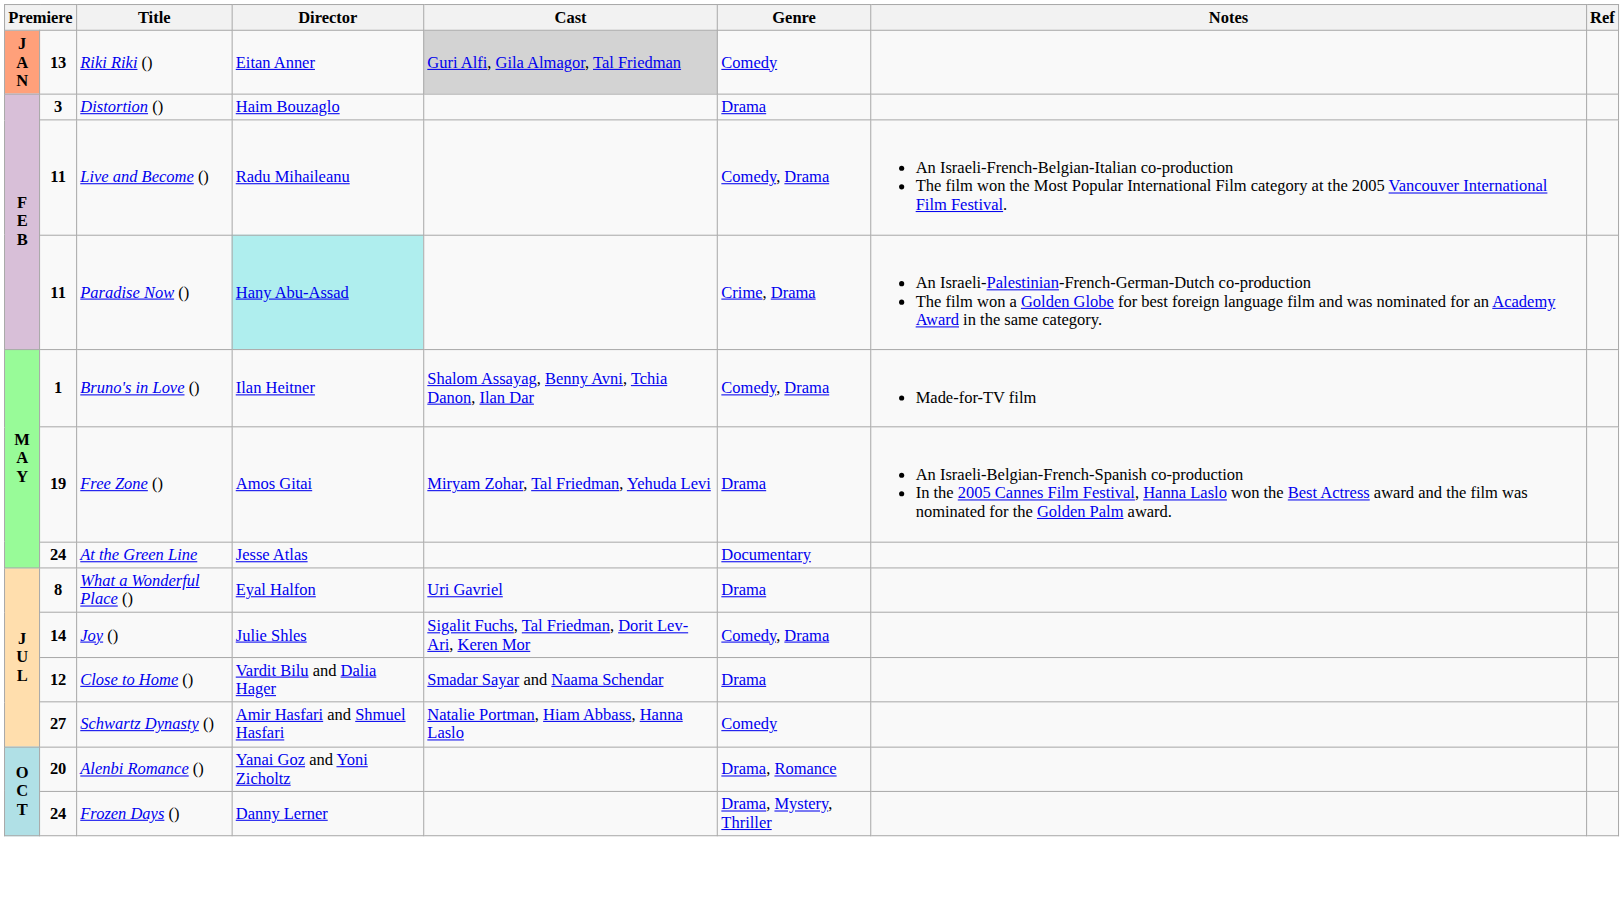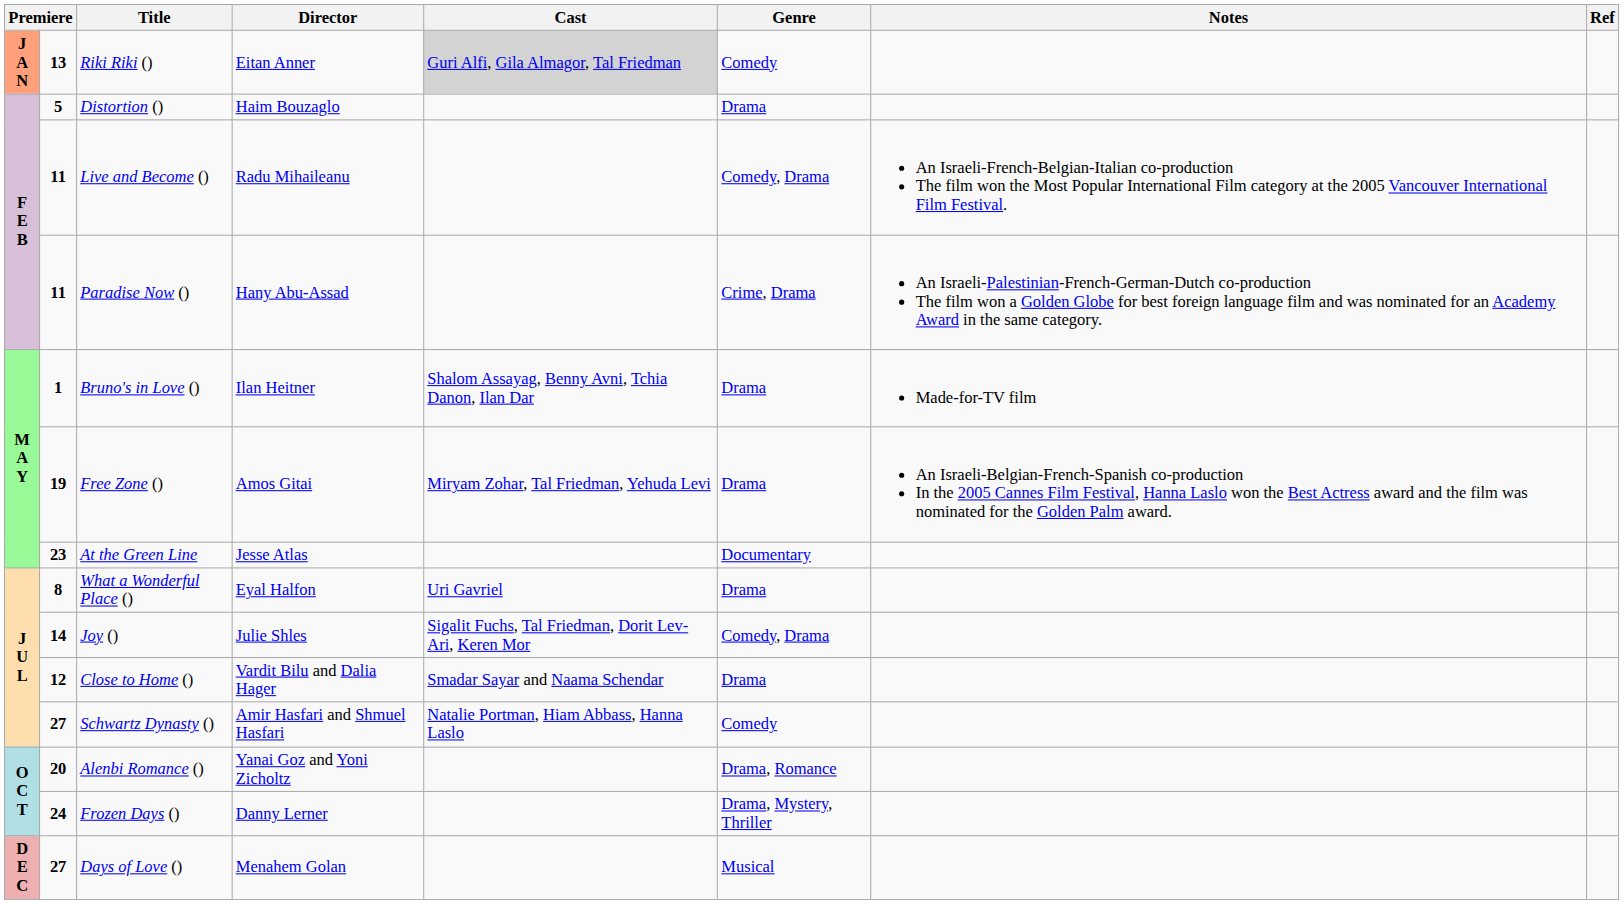(58, 106) 3 -> (58, 106) 5
(292, 292) paleturquoise background -> (292, 292) no background
(775, 388) Comedy, Drama -> (744, 388) Drama
(58, 554) 24 -> (58, 554) 23
+ row: (131, 867)
